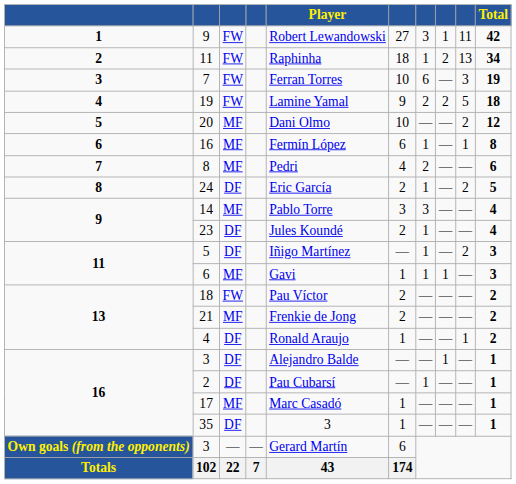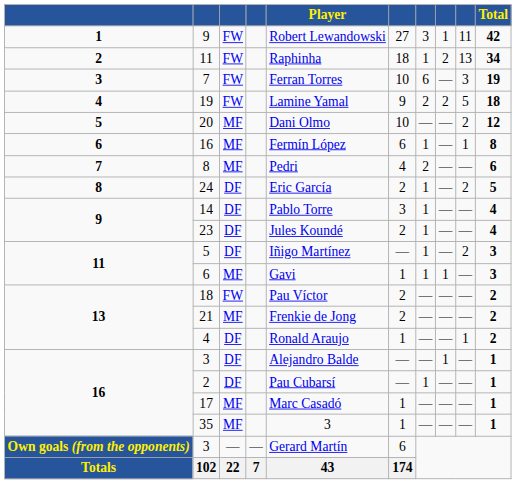(233, 209) MF -> (233, 209) DF
(426, 209) 3 -> (426, 209) 1
(233, 425) DF -> (233, 425) MF
